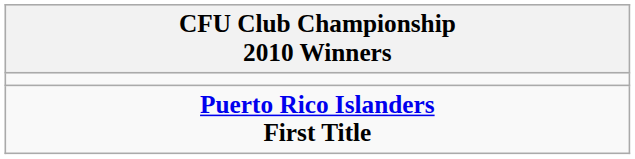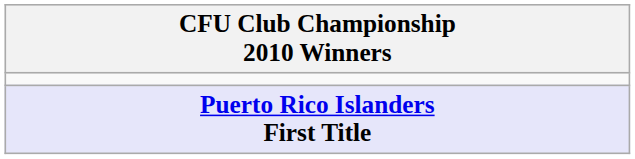(317, 118) no background -> (317, 118) lavender background
